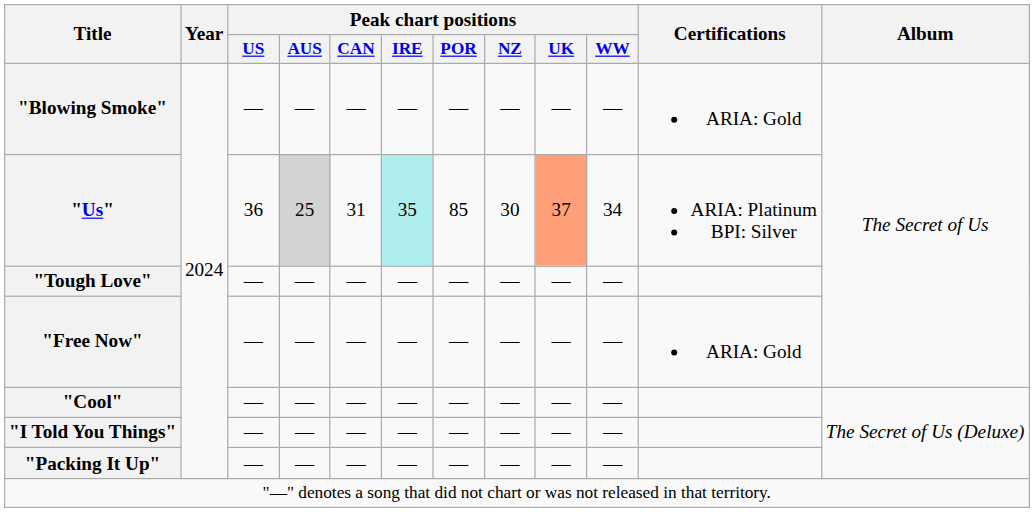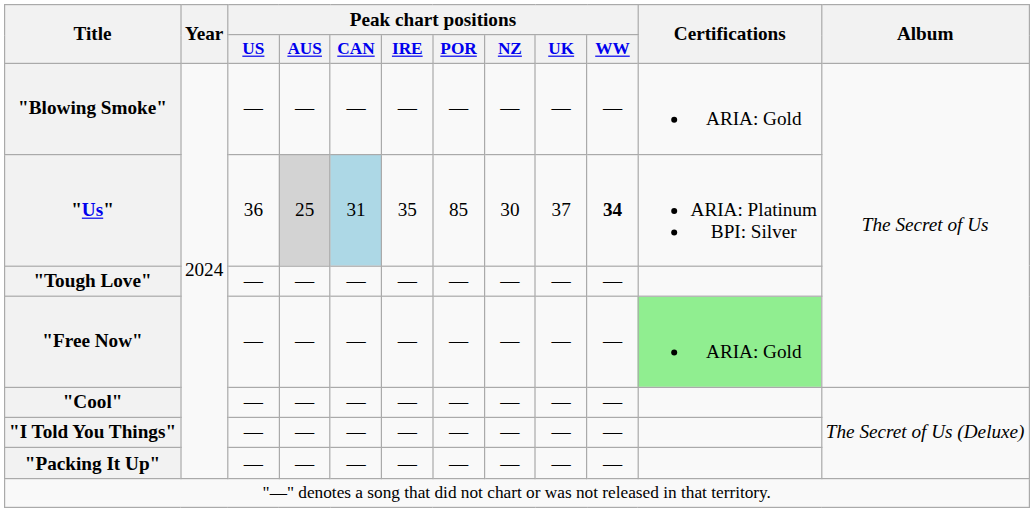(356, 209) no background -> (356, 209) lightblue background
(407, 209) paleturquoise background -> (407, 209) no background
(561, 209) lightsalmon background -> (561, 209) no background
(612, 209) normal -> (612, 209) bold
(730, 353) no background -> (730, 353) lightgreen background
